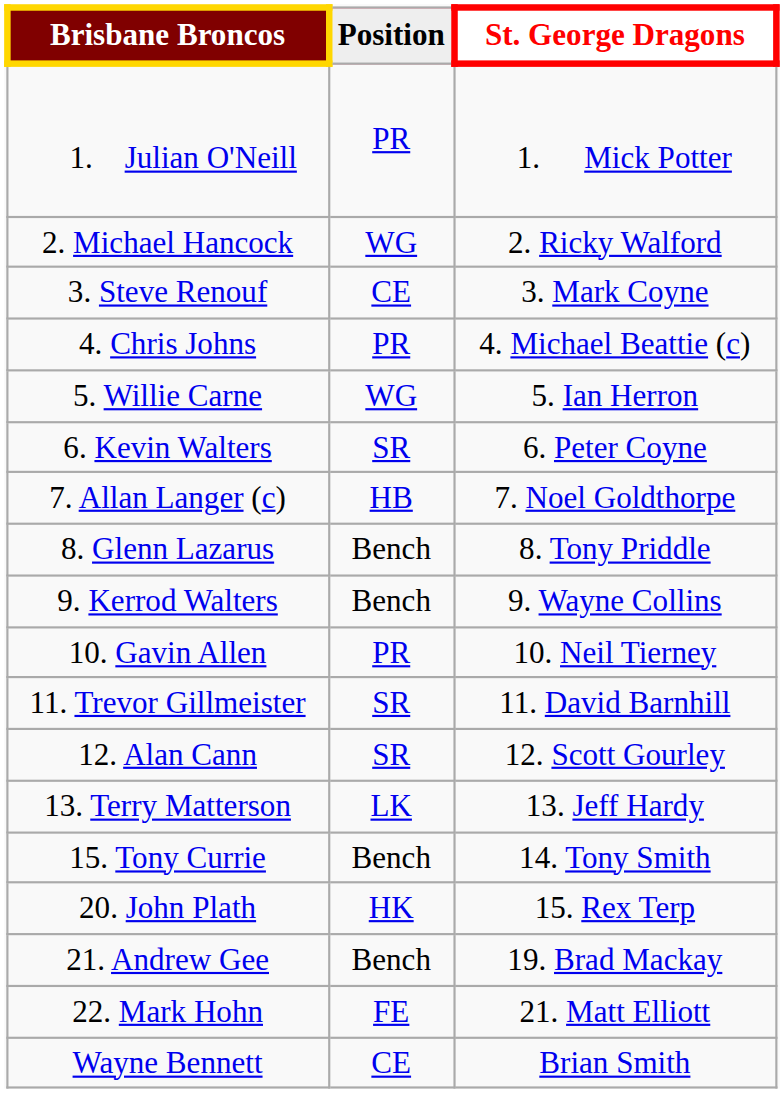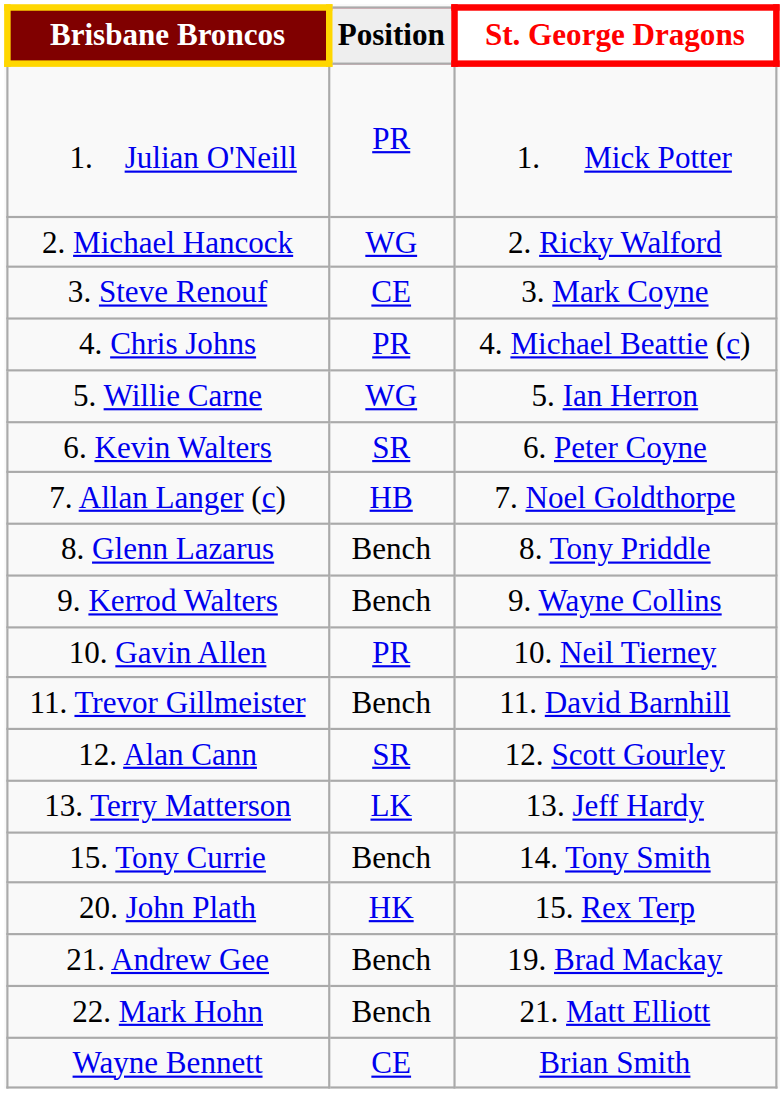(391, 703) SR -> (391, 703) Bench
(391, 1010) FE -> (391, 1010) Bench
